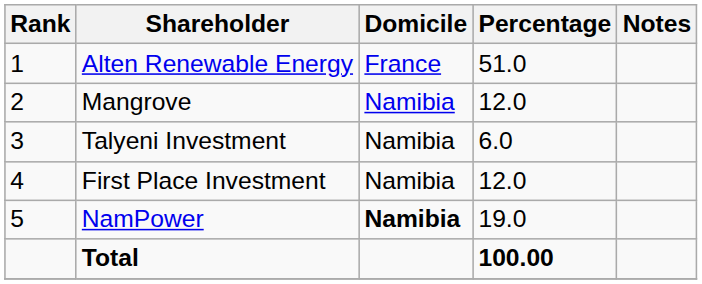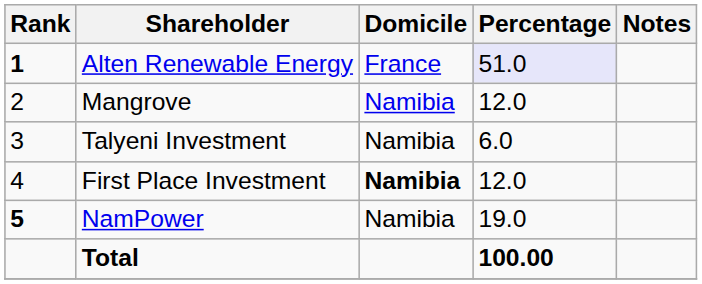(17, 63) normal -> (17, 63) bold
(502, 63) no background -> (502, 63) lavender background
(410, 180) normal -> (412, 180) bold
(17, 219) normal -> (17, 219) bold
(412, 219) bold -> (410, 219) normal
